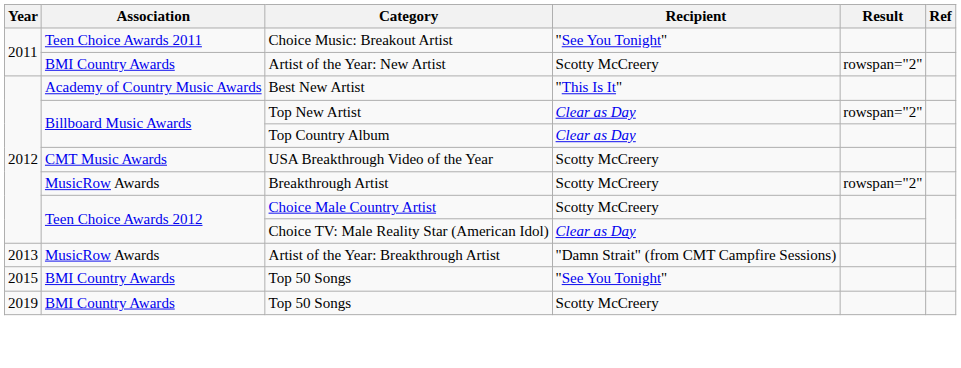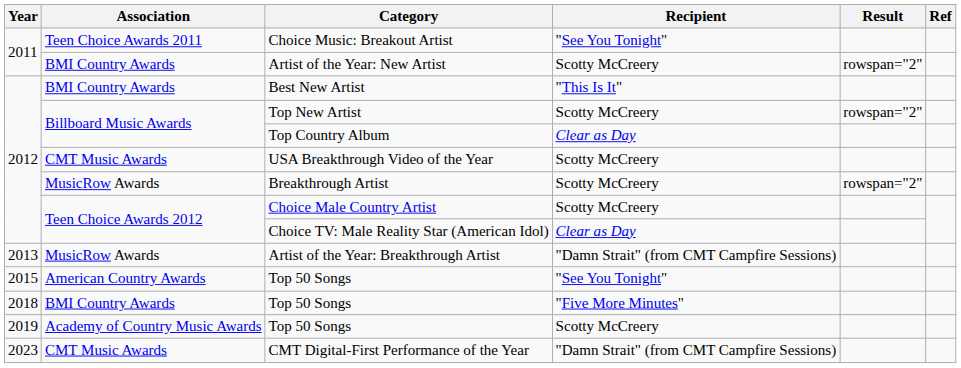(153, 87) Academy of Country Music Awards -> (110, 87) BMI Country Awards
(596, 111) Clear as Day -> (607, 111) Scotty McCreery
(110, 278) BMI Country Awards -> (125, 278) American Country Awards
+ row: (23, 302)
(110, 302) BMI Country Awards -> (153, 326) Academy of Country Music Awards
+ row: (23, 350)
